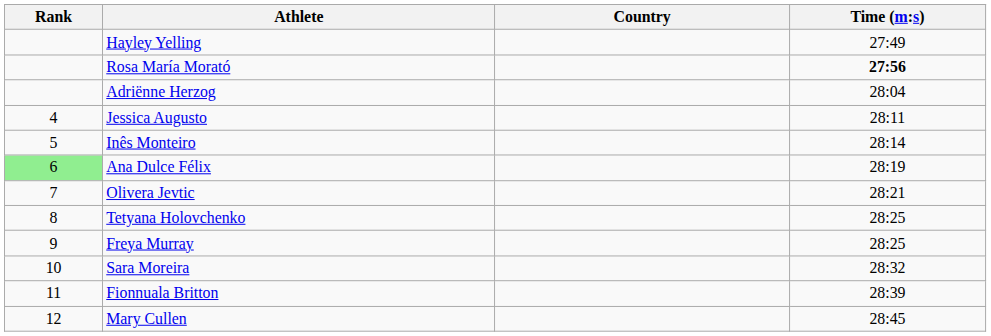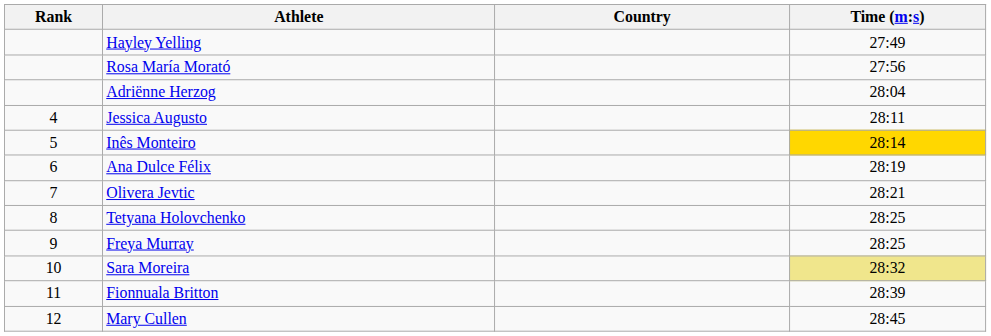(887, 67) bold -> (887, 67) normal
(887, 142) no background -> (887, 142) gold background
(54, 167) lightgreen background -> (54, 167) no background
(887, 268) no background -> (887, 268) khaki background
